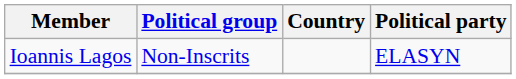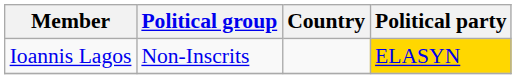(418, 55) no background -> (418, 55) gold background
